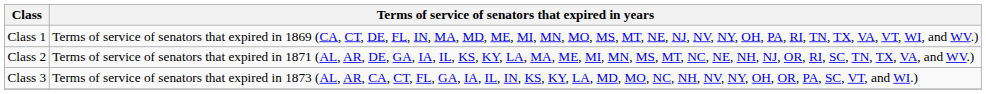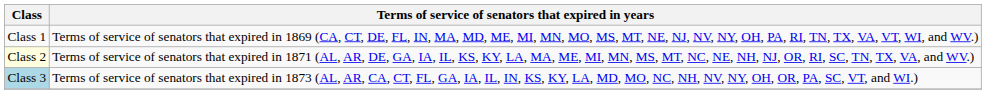(27, 57) no background -> (27, 57) lightyellow background
(27, 78) no background -> (27, 78) lightblue background
